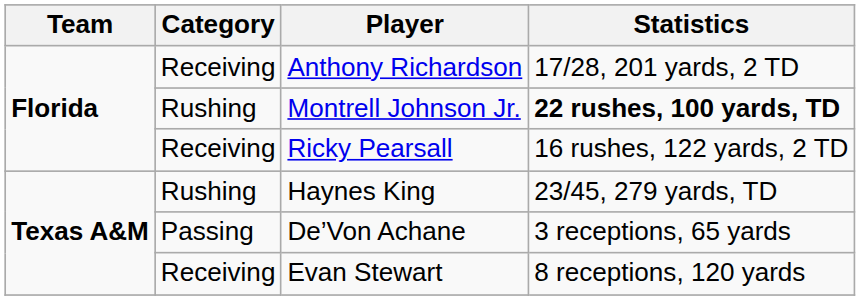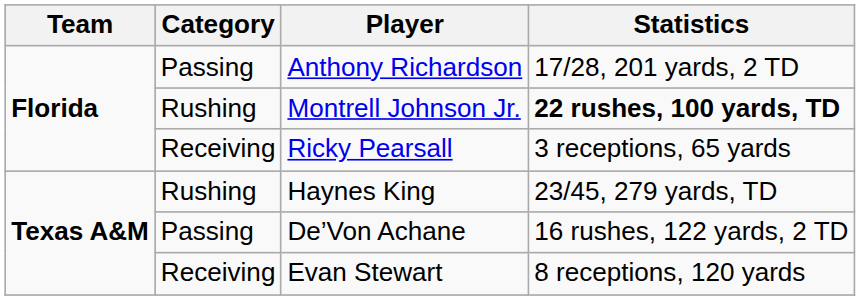(218, 66) Receiving -> (207, 66) Passing
(691, 149) 16 rushes, 122 yards, 2 TD -> (663, 149) 3 receptions, 65 yards
(663, 232) 3 receptions, 65 yards -> (691, 232) 16 rushes, 122 yards, 2 TD
